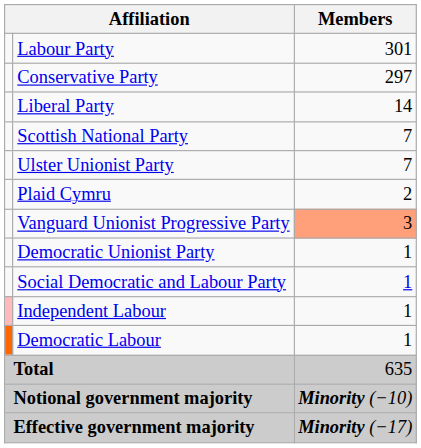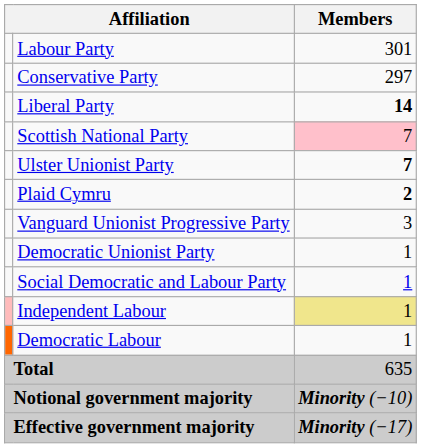(403, 106) normal -> (403, 106) bold
(408, 135) no background -> (408, 135) pink background
(408, 164) normal -> (408, 164) bold
(408, 194) normal -> (408, 194) bold
(408, 223) lightsalmon background -> (408, 223) no background
(408, 310) no background -> (408, 310) khaki background
